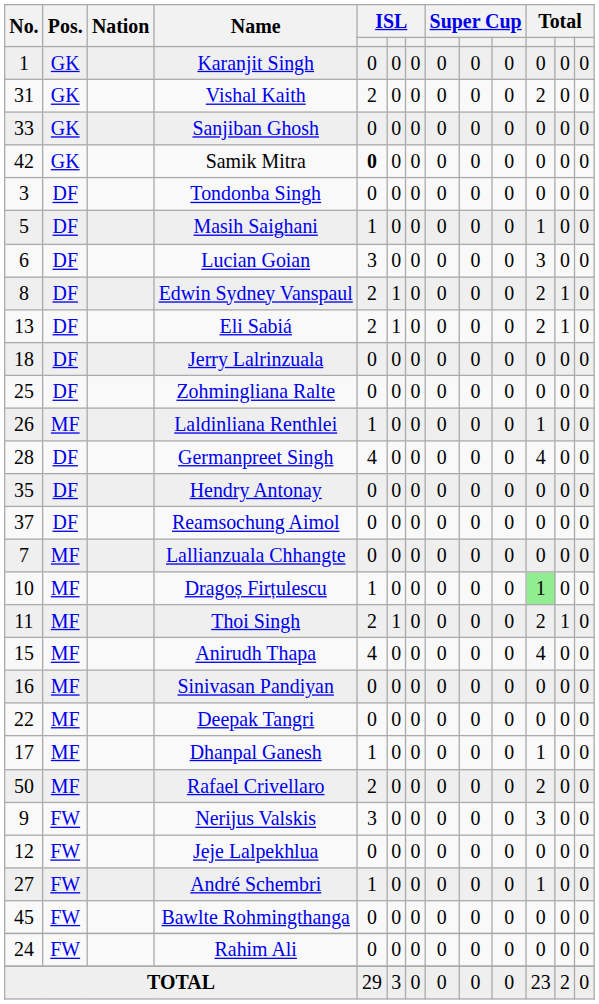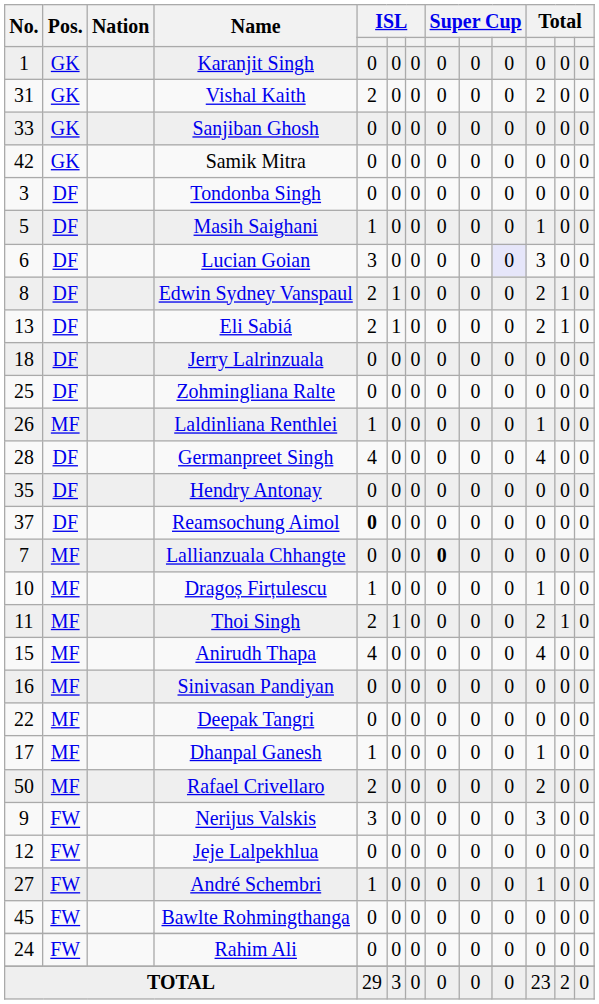(372, 161) bold -> (372, 161) normal
(509, 260) no background -> (509, 260) lavender background
(372, 522) normal -> (372, 522) bold
(442, 555) normal -> (442, 555) bold
(541, 588) lightgreen background -> (541, 588) no background
